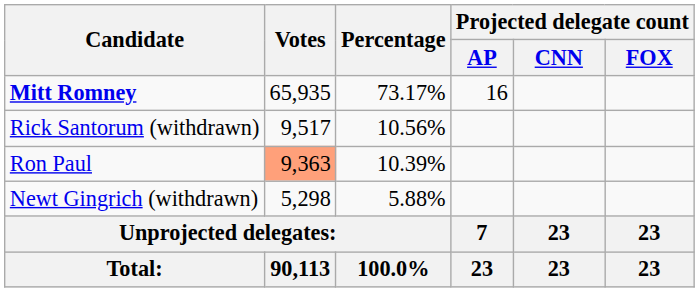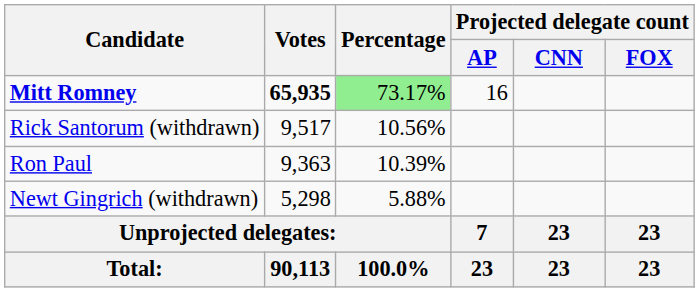(300, 92) normal -> (300, 92) bold
(411, 92) no background -> (411, 92) lightgreen background
(306, 163) lightsalmon background -> (306, 163) no background
